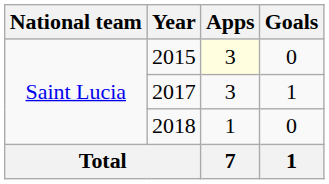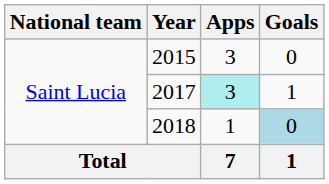(230, 56) lightyellow background -> (230, 56) no background
(230, 91) no background -> (230, 91) paleturquoise background
(292, 126) no background -> (292, 126) lightblue background
